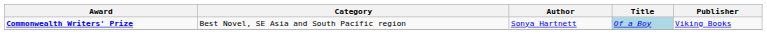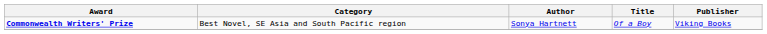(633, 23) lightblue background -> (633, 23) no background
